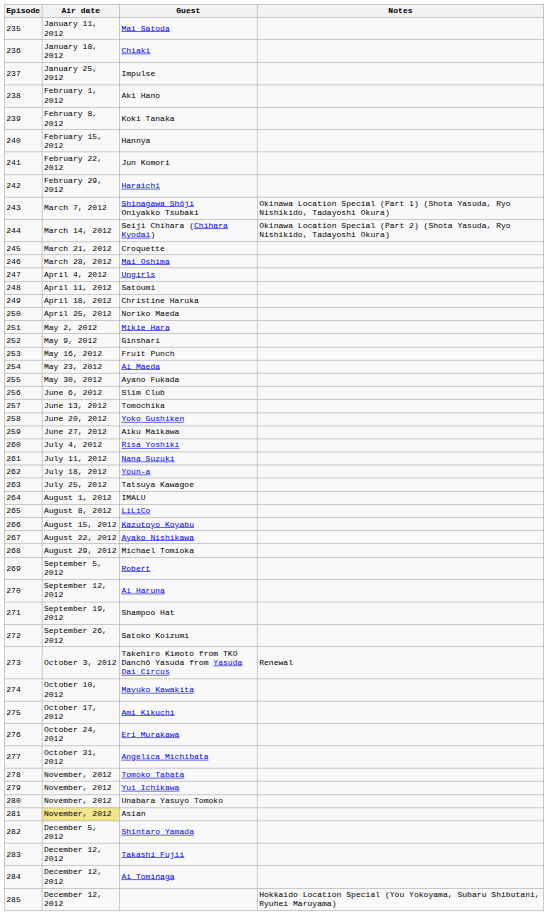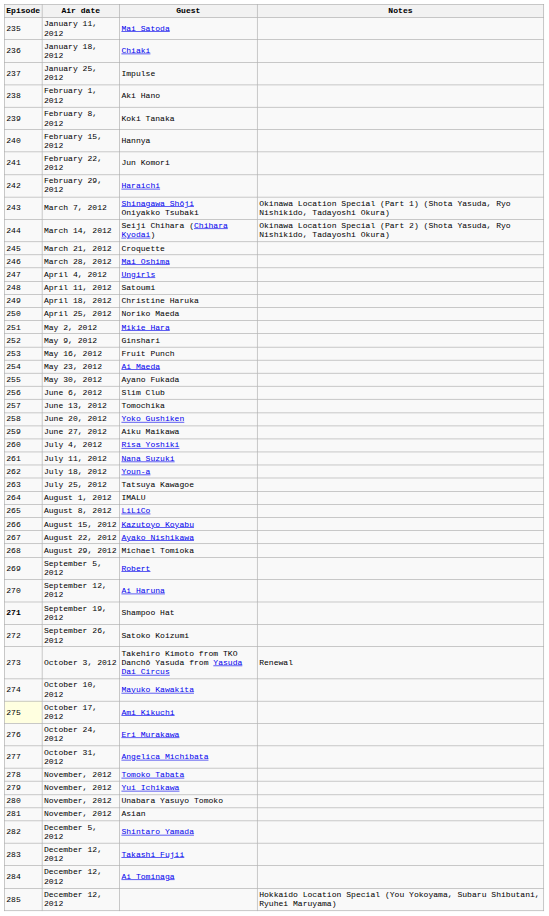(13, 613) normal -> (13, 613) bold
(13, 712) no background -> (13, 712) lightyellow background
(78, 814) khaki background -> (78, 814) no background
